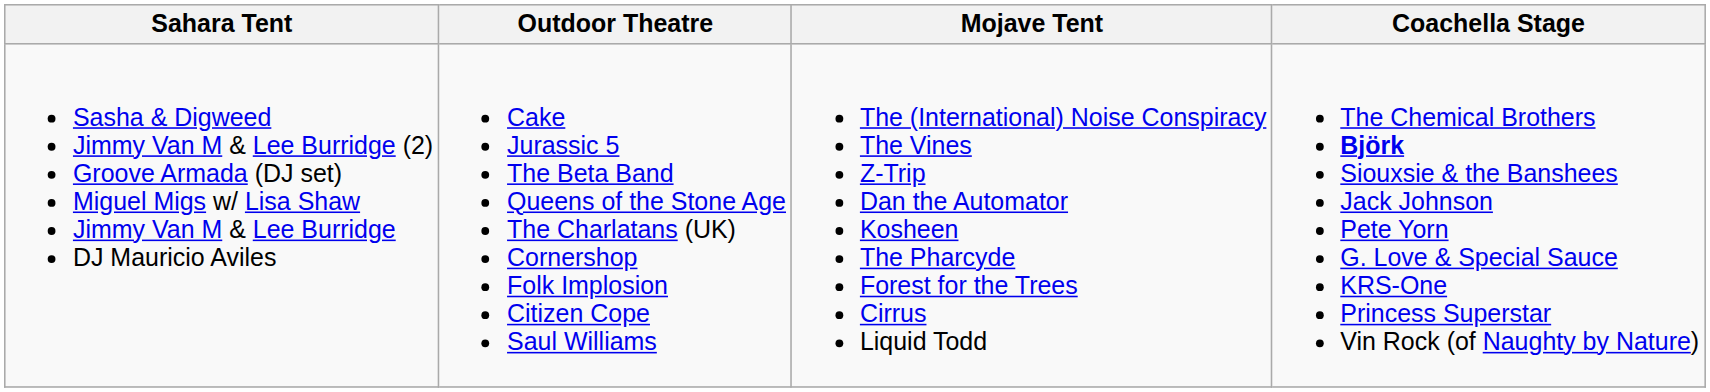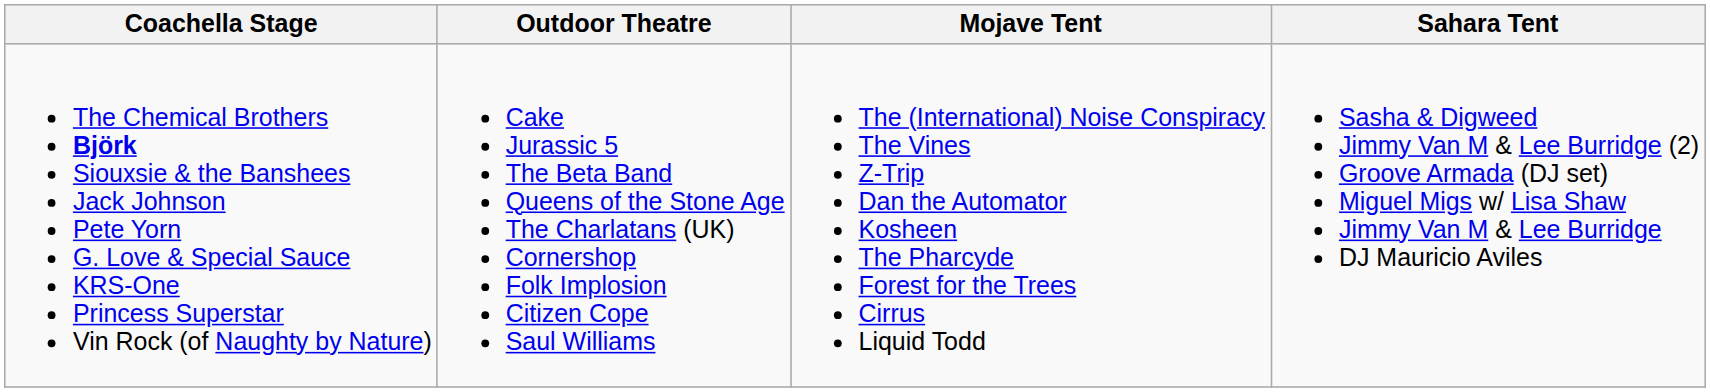columns swapped: (1488, 24) <-> (222, 24)
